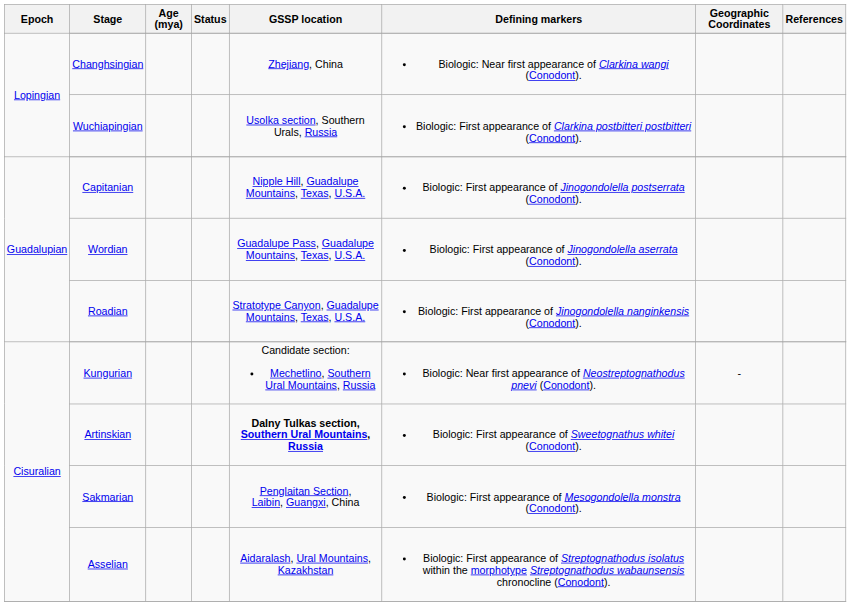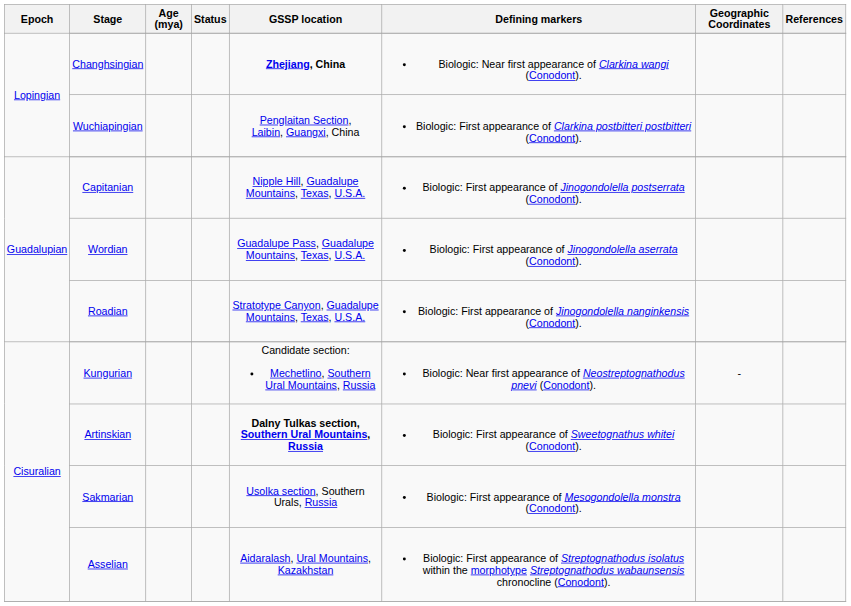(306, 64) normal -> (306, 64) bold
(306, 126) Usolka section, Southern Urals, Russia -> (306, 126) Penglaitan Section, Laibin, Guangxi, China
(306, 497) Penglaitan Section, Laibin, Guangxi, China -> (306, 497) Usolka section, Southern Urals, Russia
